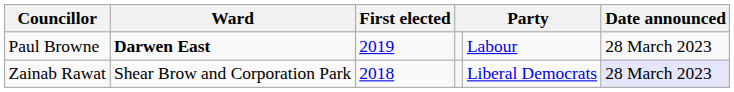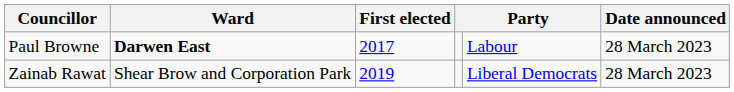(377, 45) 2019 -> (377, 45) 2017
(377, 73) 2018 -> (377, 73) 2019
(658, 73) lavender background -> (658, 73) no background
